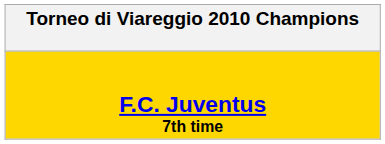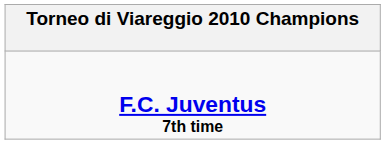(193, 112) gold background -> (193, 112) no background
